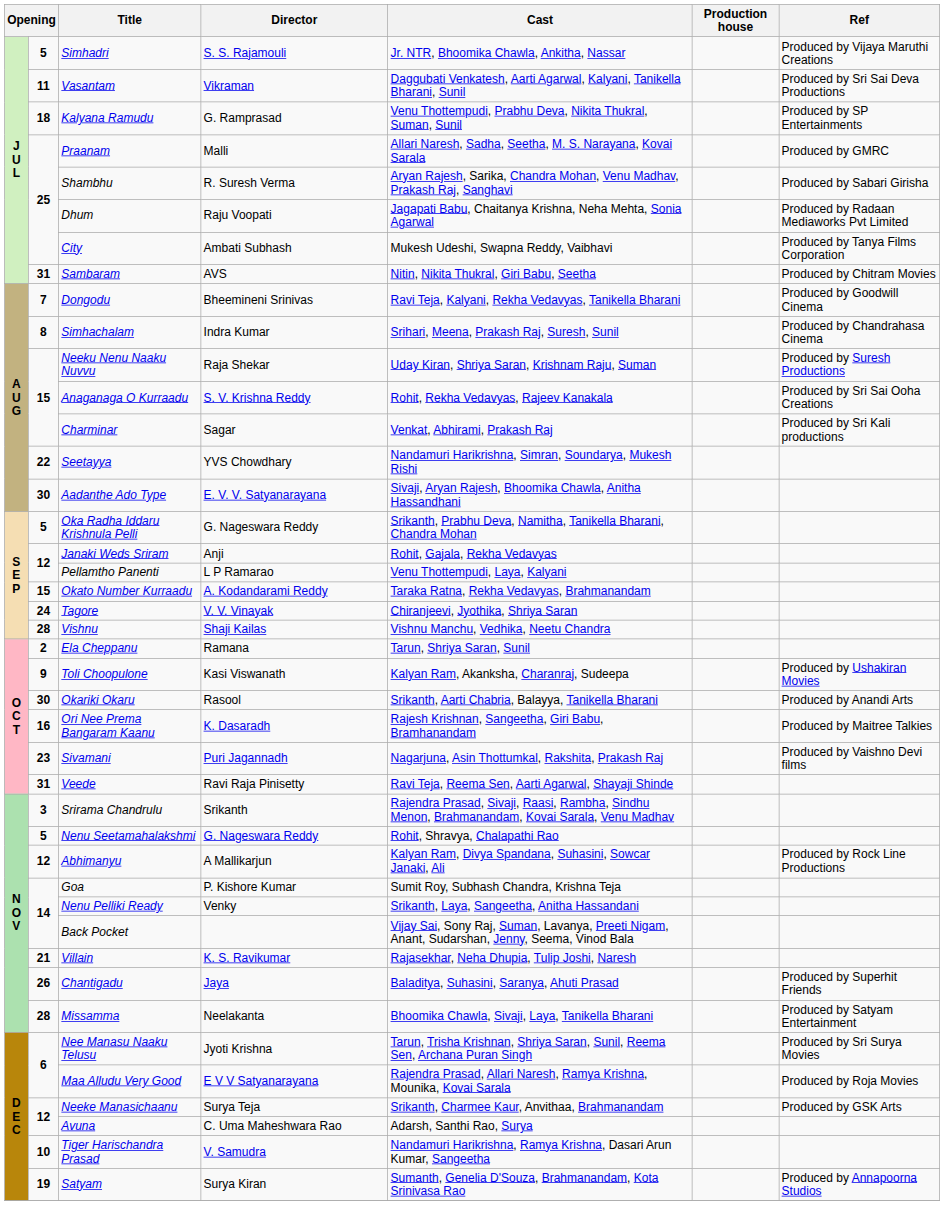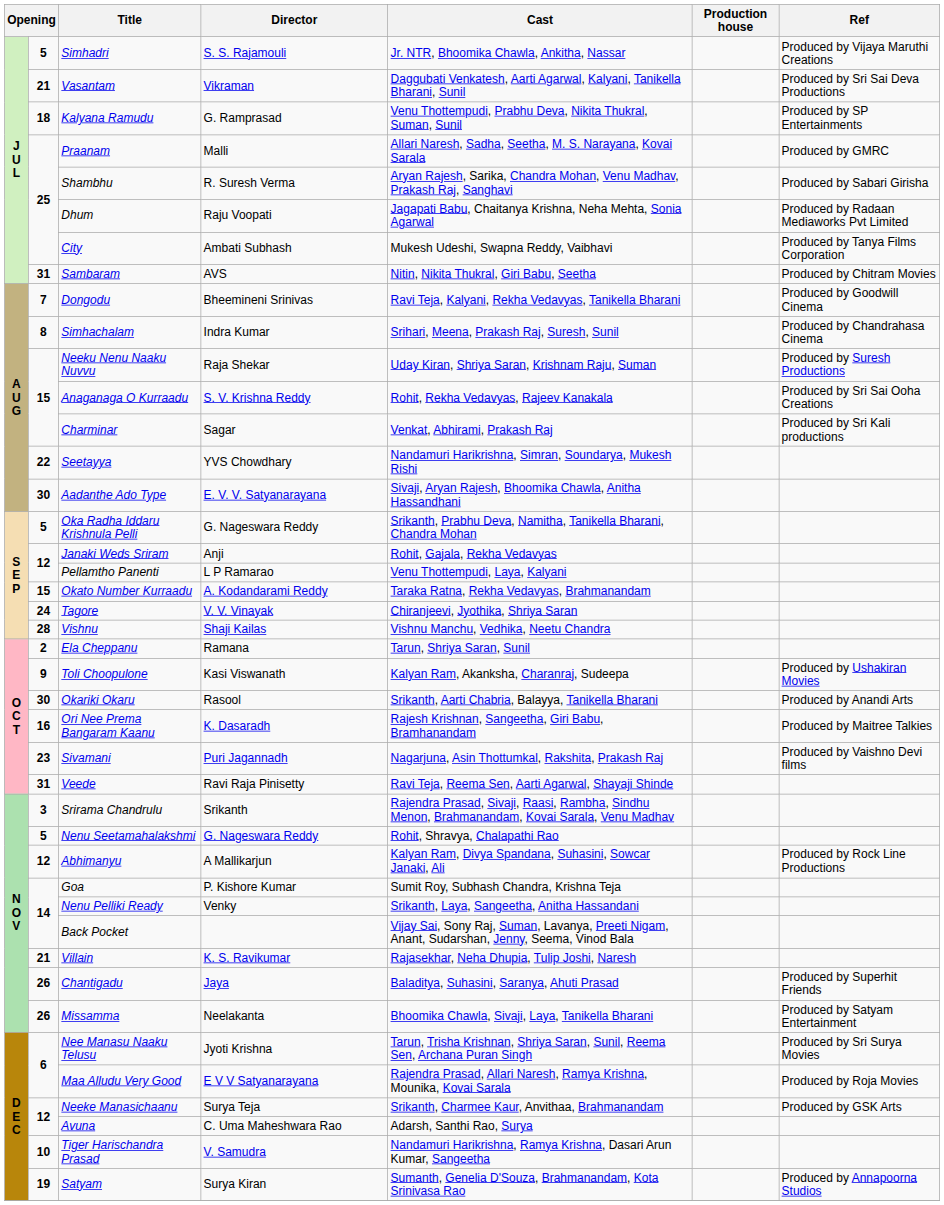(43, 85) 11 -> (43, 85) 21
(43, 1016) 28 -> (43, 1016) 26
